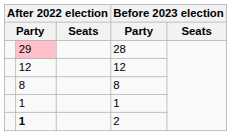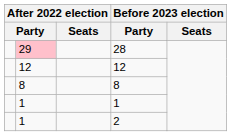(22, 121) bold -> (22, 121) normal
